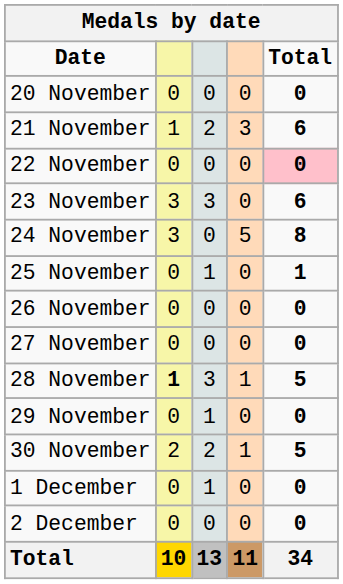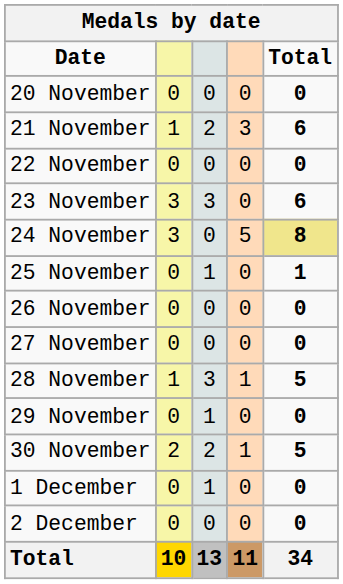(300, 166) pink background -> (300, 166) no background
(300, 237) no background -> (300, 237) khaki background
(174, 380) bold -> (174, 380) normal
